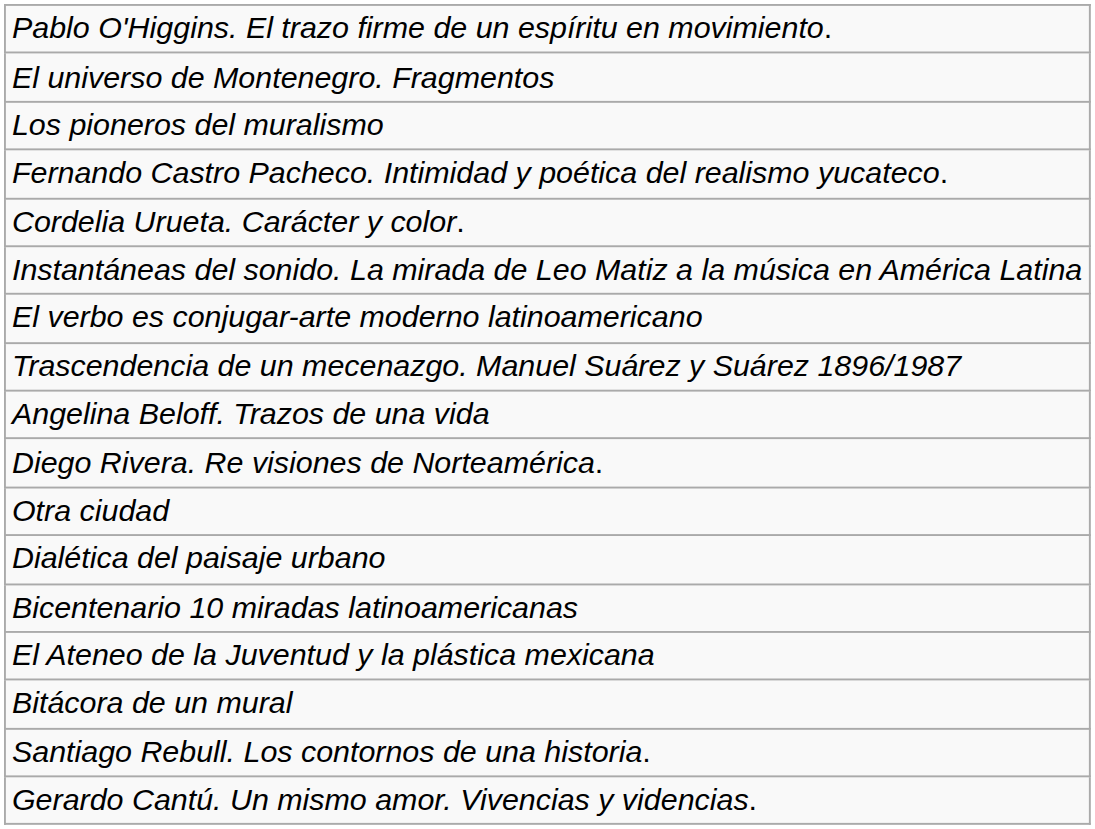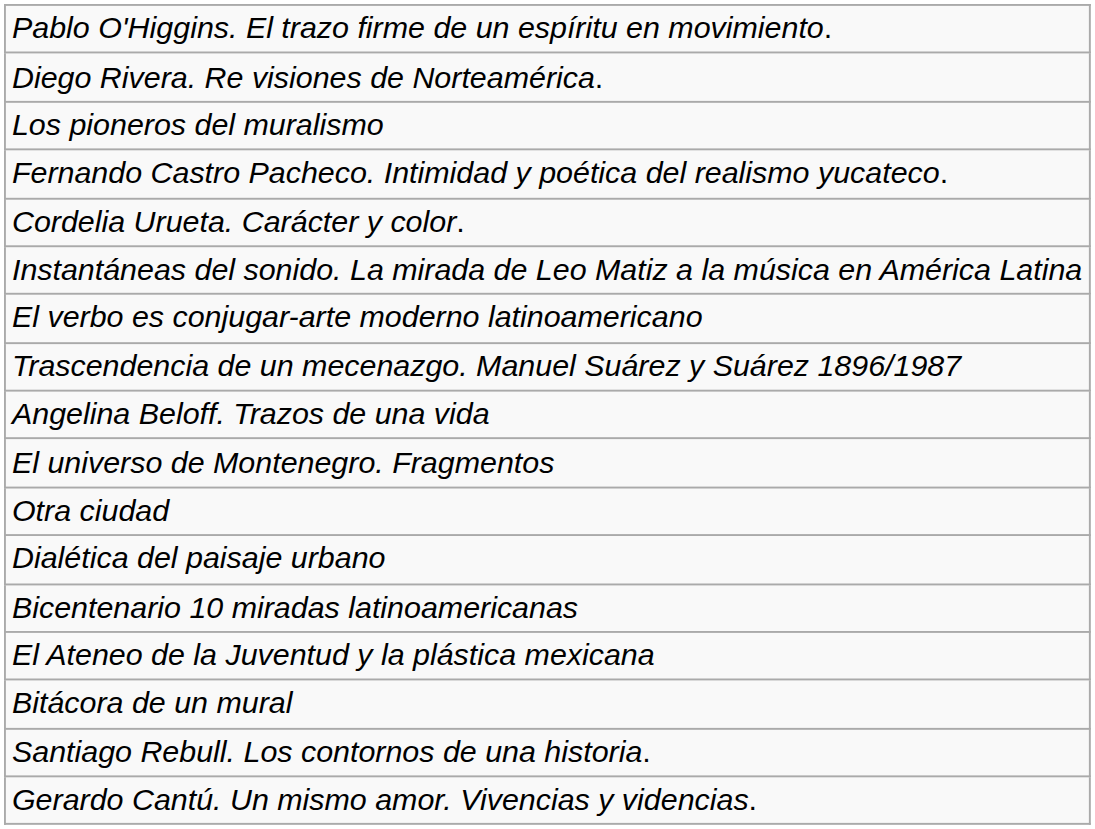(283, 76) El universo de Montenegro. Fragmentos -> (308, 76) Diego Rivera. Re visiones de Norteamérica.
(308, 462) Diego Rivera. Re visiones de Norteamérica. -> (283, 462) El universo de Montenegro. Fragmentos
